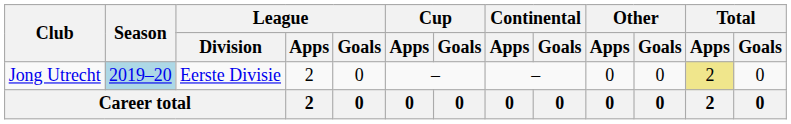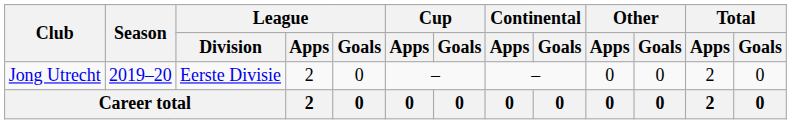(140, 75) lightblue background -> (140, 75) no background
(710, 75) khaki background -> (710, 75) no background
